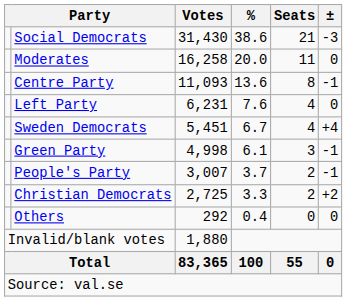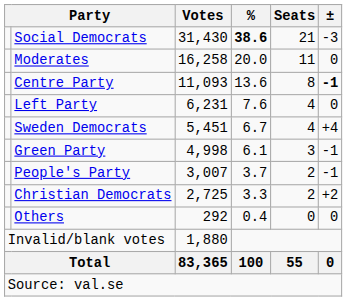(251, 38) normal -> (251, 38) bold
(330, 83) normal -> (330, 83) bold
